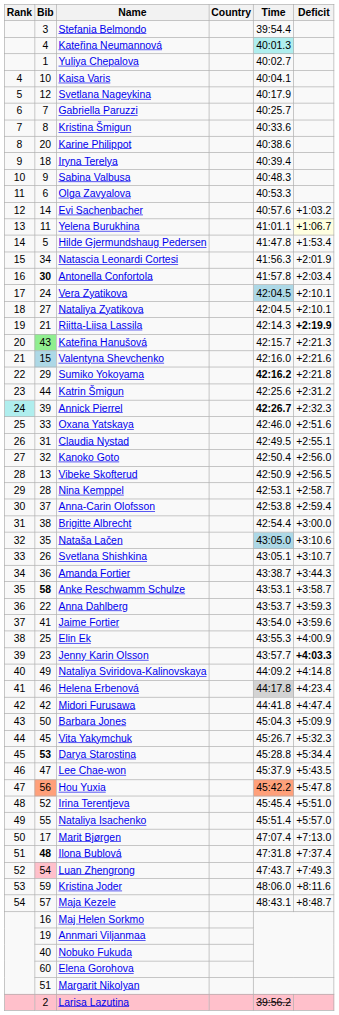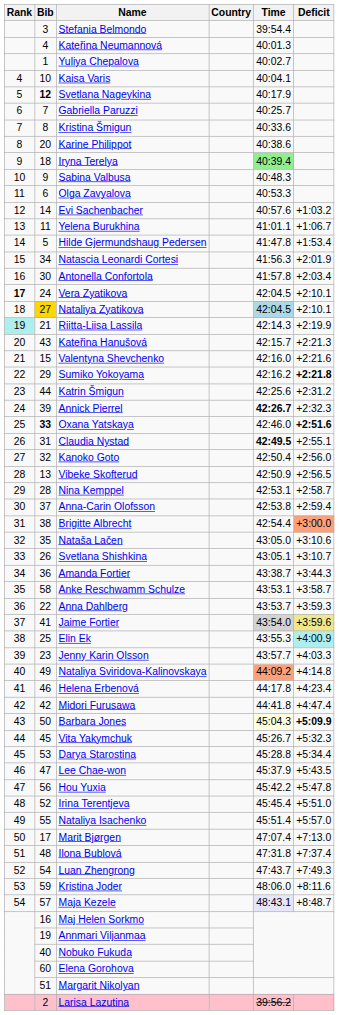(274, 45) paleturquoise background -> (274, 45) no background
(45, 95) normal -> (45, 95) bold
(274, 161) no background -> (274, 161) lightgreen background
(314, 227) lightyellow background -> (314, 227) no background
(45, 276) bold -> (45, 276) normal
(19, 293) normal -> (19, 293) bold
(274, 293) lightblue background -> (274, 293) no background
(45, 309) no background -> (45, 309) gold background
(274, 309) no background -> (274, 309) lightblue background
(19, 326) no background -> (19, 326) paleturquoise background
(314, 326) bold -> (314, 326) normal
(45, 342) lightgreen background -> (45, 342) no background
(45, 359) lightblue background -> (45, 359) no background
(274, 375) bold -> (274, 375) normal
(314, 375) normal -> (314, 375) bold
(19, 408) paleturquoise background -> (19, 408) no background
(45, 425) normal -> (45, 425) bold
(314, 425) normal -> (314, 425) bold
(274, 441) normal -> (274, 441) bold
(314, 524) no background -> (314, 524) lightsalmon background
(274, 540) lightblue background -> (274, 540) no background
(45, 590) bold -> (45, 590) normal
(274, 623) no background -> (274, 623) lightgrey background
(314, 623) no background -> (314, 623) khaki background
(314, 639) no background -> (314, 639) paleturquoise background
(314, 656) bold -> (314, 656) normal
(274, 672) no background -> (274, 672) lightsalmon background
(274, 688) lightgrey background -> (274, 688) no background
(274, 721) no background -> (274, 721) lightyellow background
(314, 721) normal -> (314, 721) bold
(45, 754) bold -> (45, 754) normal
(45, 787) lightsalmon background -> (45, 787) no background
(274, 787) lightsalmon background -> (274, 787) no background
(45, 853) bold -> (45, 853) normal
(45, 870) pink background -> (45, 870) no background
(274, 903) no background -> (274, 903) lavender background
